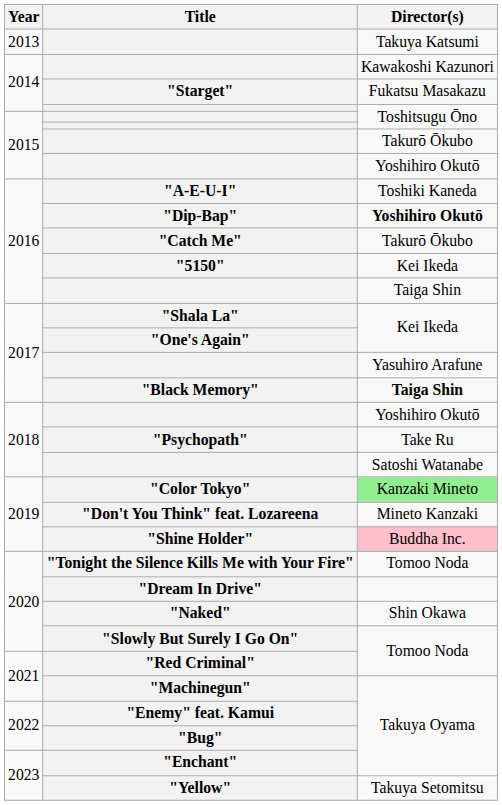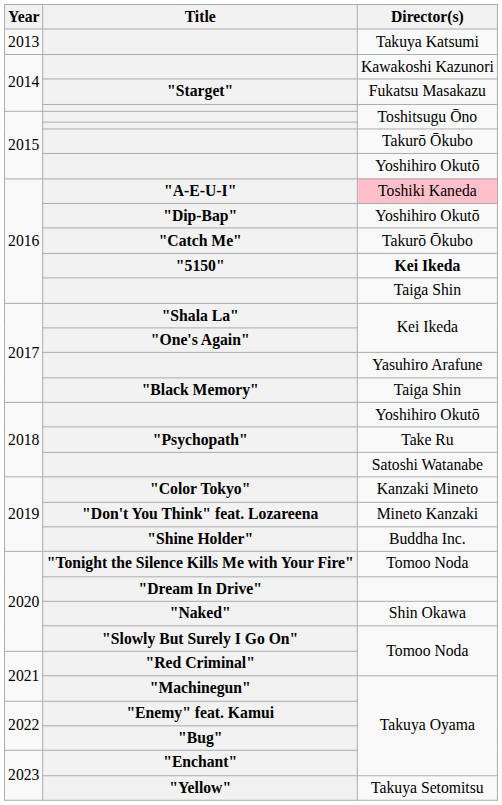(427, 191) no background -> (427, 191) pink background
(427, 215) bold -> (427, 215) normal
(427, 265) normal -> (427, 265) bold
(427, 389) bold -> (427, 389) normal
(427, 489) lightgreen background -> (427, 489) no background
(427, 539) pink background -> (427, 539) no background
